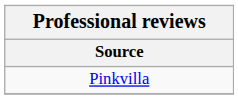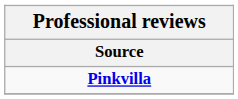(119, 79) normal -> (119, 79) bold
